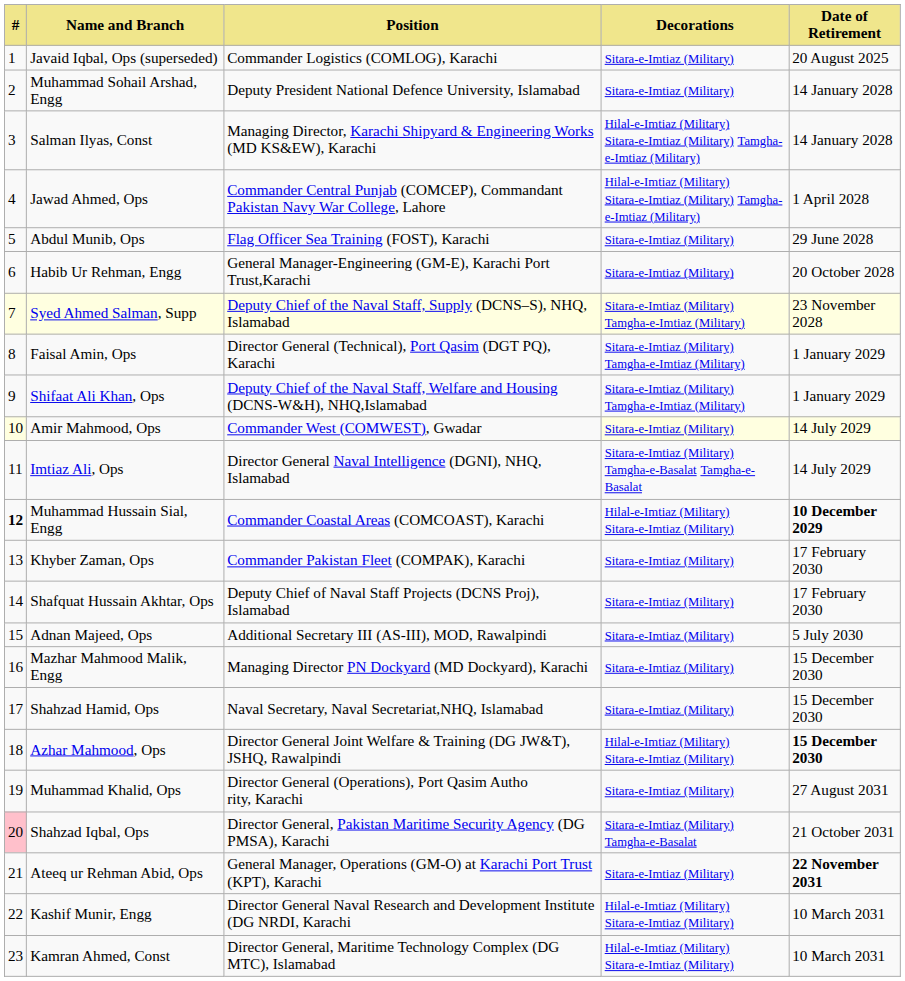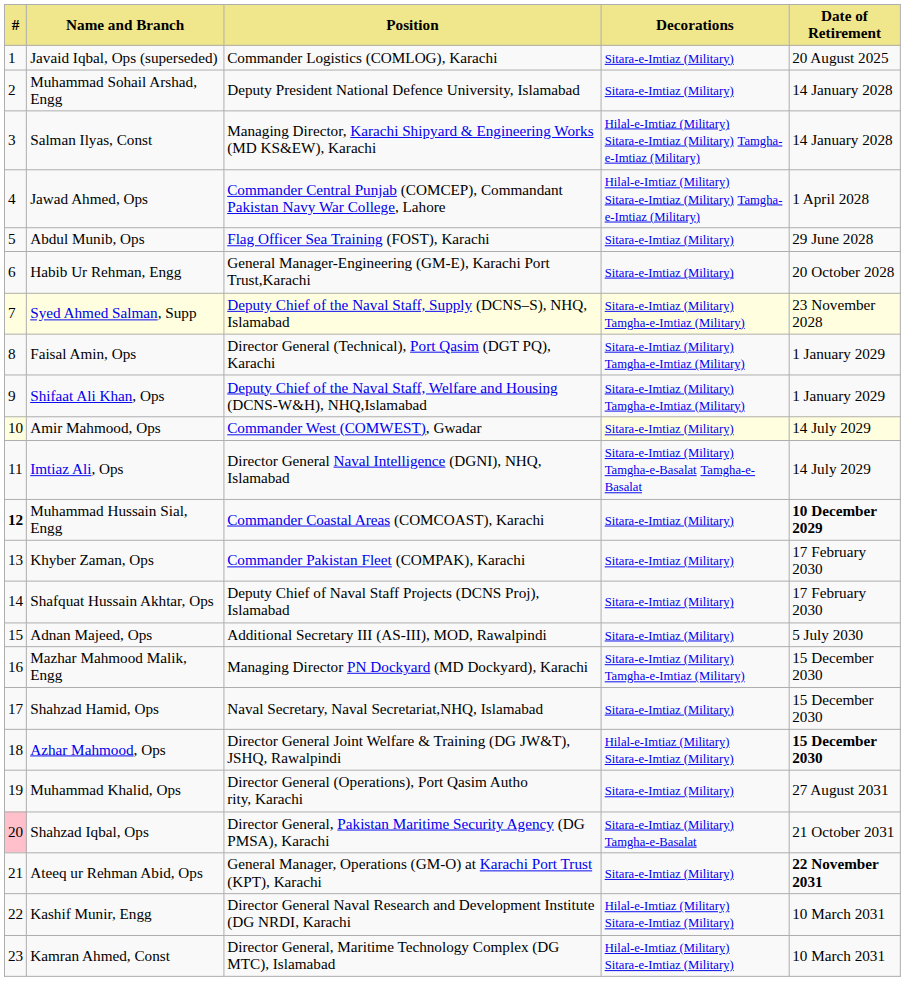(669, 520) Hilal-e-Imtiaz (Military) Sitara-e-Imtiaz (Military) -> (669, 520) Sitara-e-Imtiaz (Military)
(669, 668) Sitara-e-Imtiaz (Military) -> (675, 668) Sitara-e-Imtiaz (Military) Tamgha-e-Imtiaz (Military)
